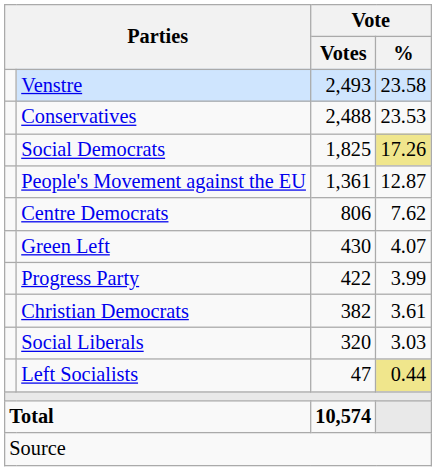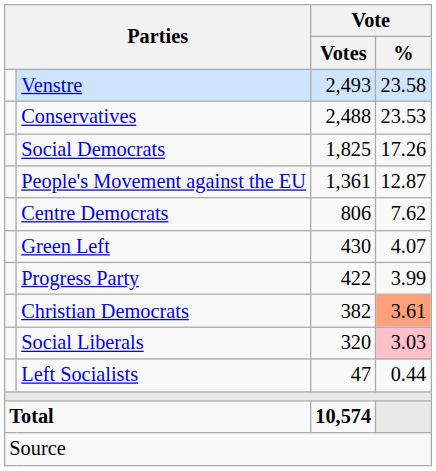(403, 149) khaki background -> (403, 149) no background
(408, 310) no background -> (408, 310) lightsalmon background
(408, 342) no background -> (408, 342) pink background
(408, 375) khaki background -> (408, 375) no background
